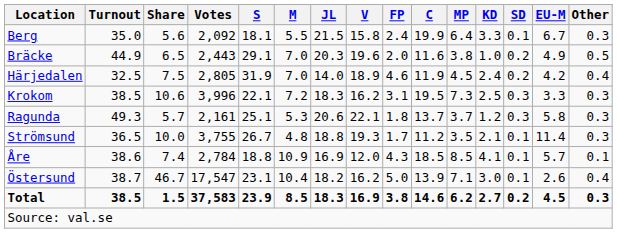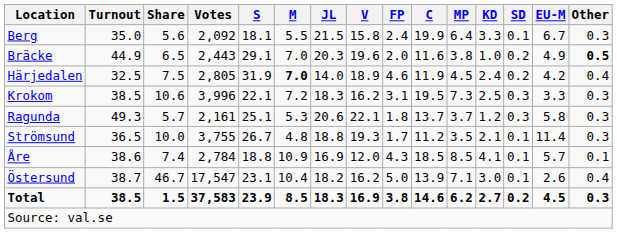(598, 55) normal -> (598, 55) bold
(296, 76) normal -> (296, 76) bold
